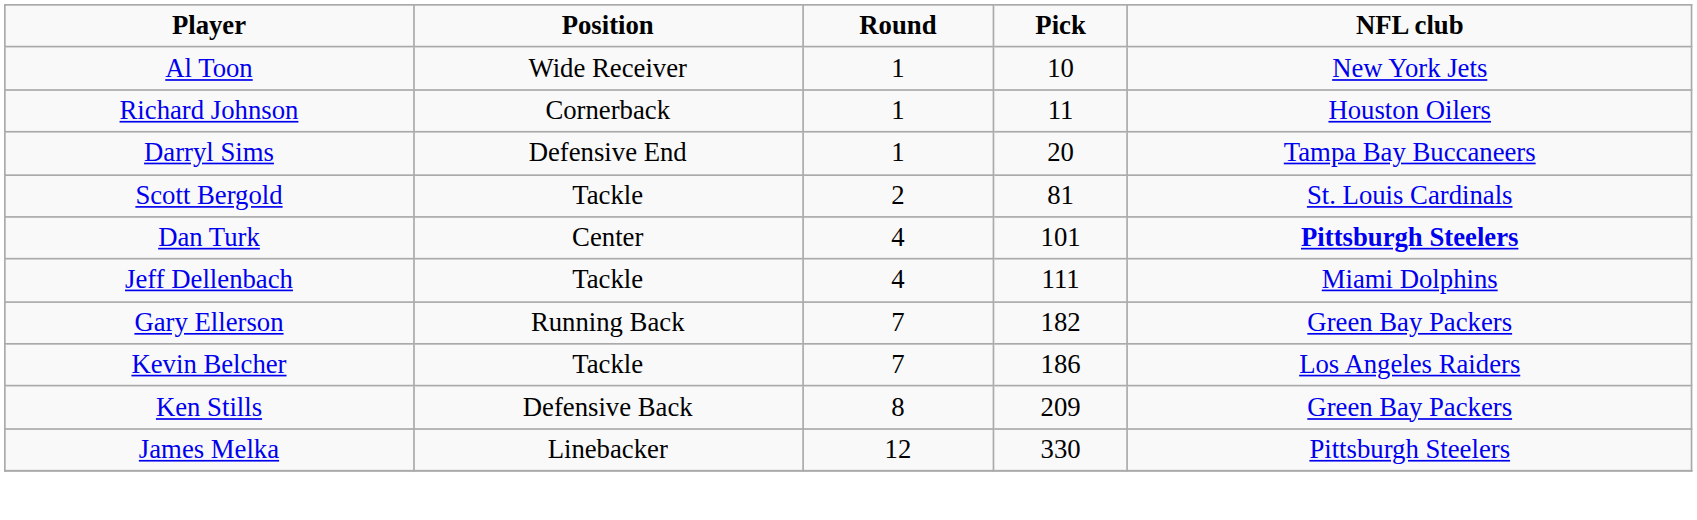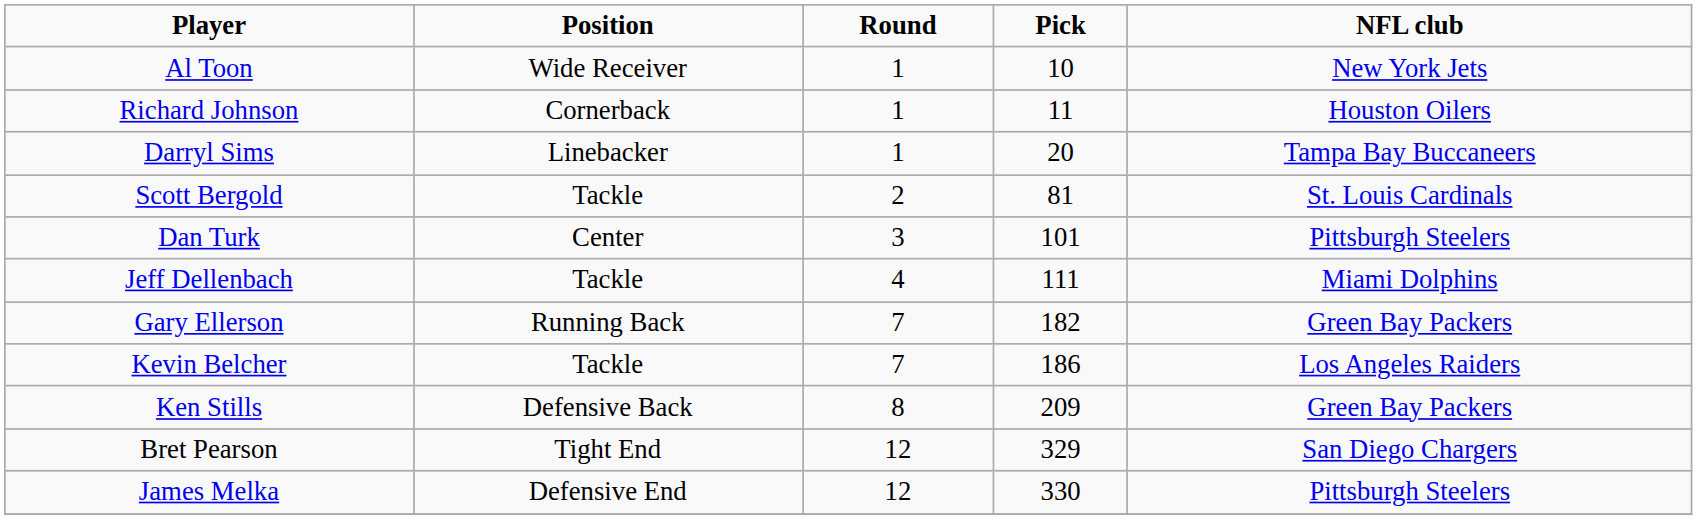(608, 152) Defensive End -> (608, 152) Linebacker
(898, 237) 4 -> (898, 237) 3
(1410, 237) bold -> (1410, 237) normal
+ row: (209, 449)
(608, 449) Linebacker -> (608, 491) Defensive End
